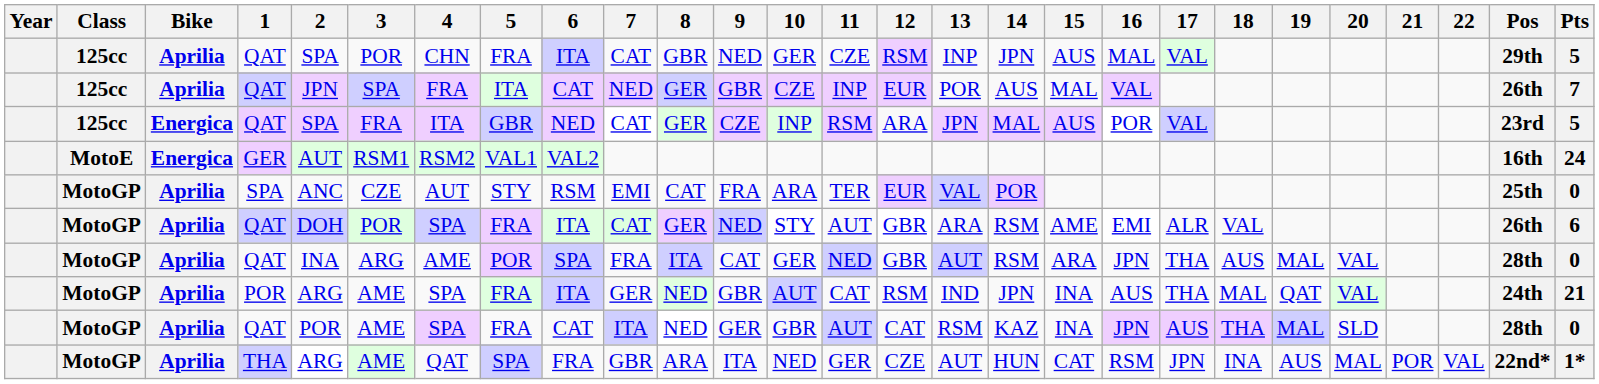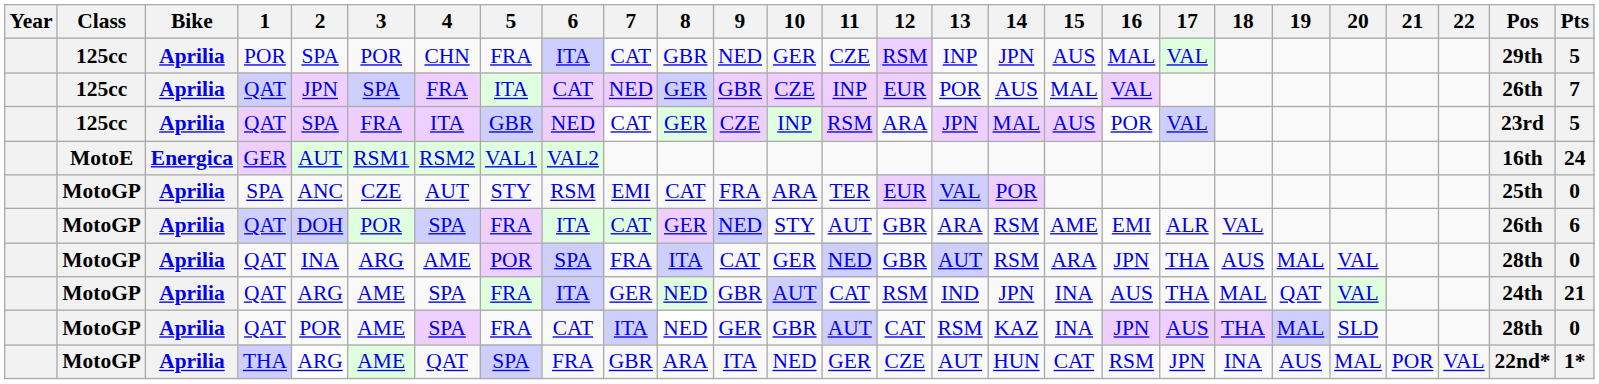(265, 55) QAT -> (265, 55) POR
(192, 123) Energica -> (192, 123) Aprilia
(265, 293) POR -> (265, 293) QAT
